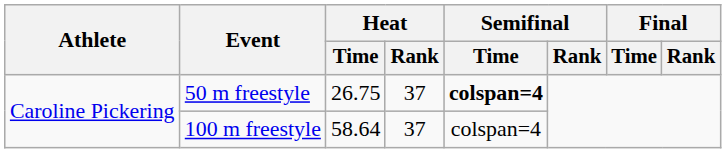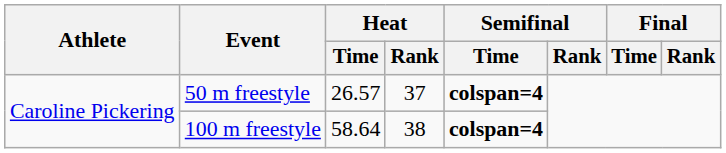(356, 93) 26.75 -> (356, 93) 26.57
(415, 129) 37 -> (415, 129) 38
(496, 129) normal -> (496, 129) bold
